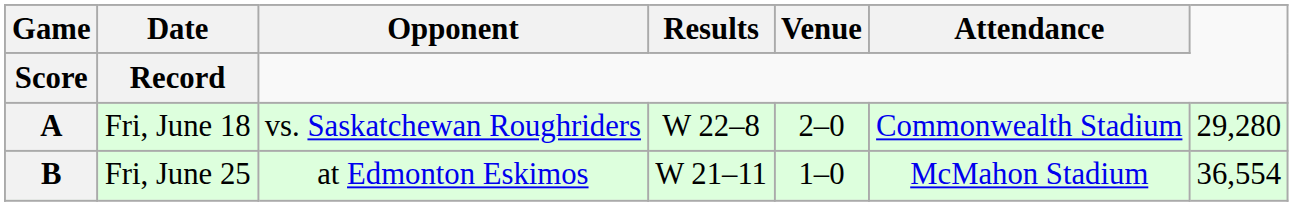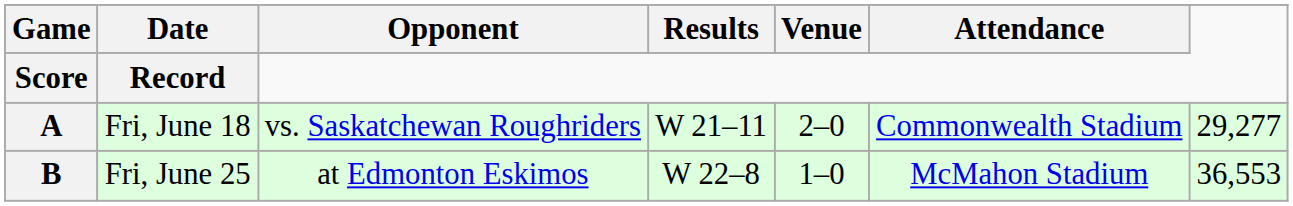(711, 126) W 22–8 -> (711, 126) W 21–11
(1239, 126) 29,280 -> (1239, 126) 29,277
(711, 175) W 21–11 -> (711, 175) W 22–8
(1239, 175) 36,554 -> (1239, 175) 36,553
